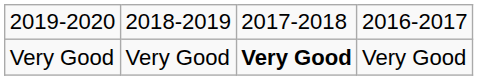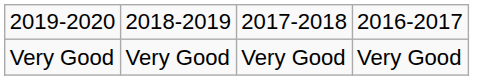(297, 57) bold -> (293, 57) normal
